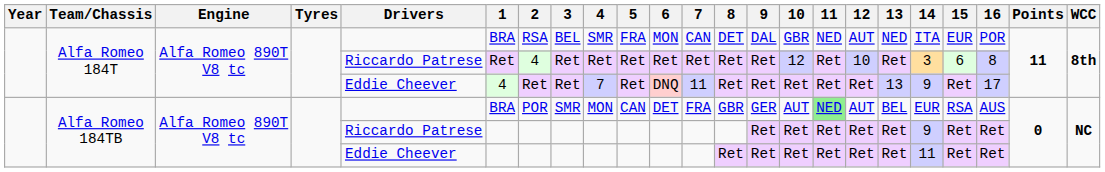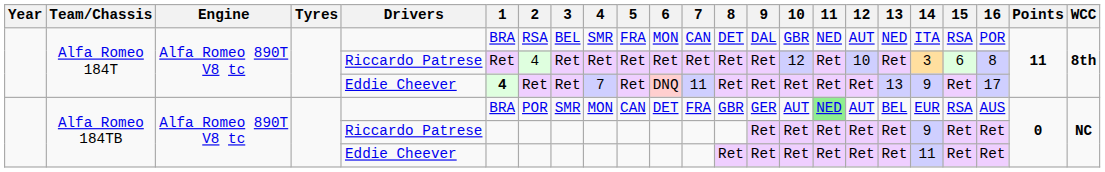(960, 40) EUR -> (960, 40) RSA
(502, 86) normal -> (502, 86) bold
